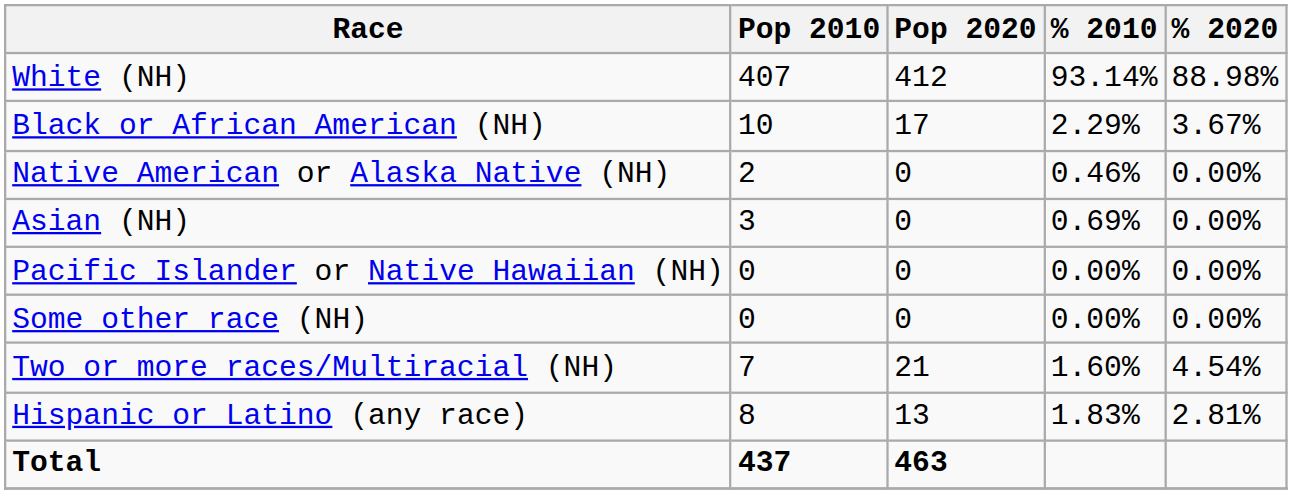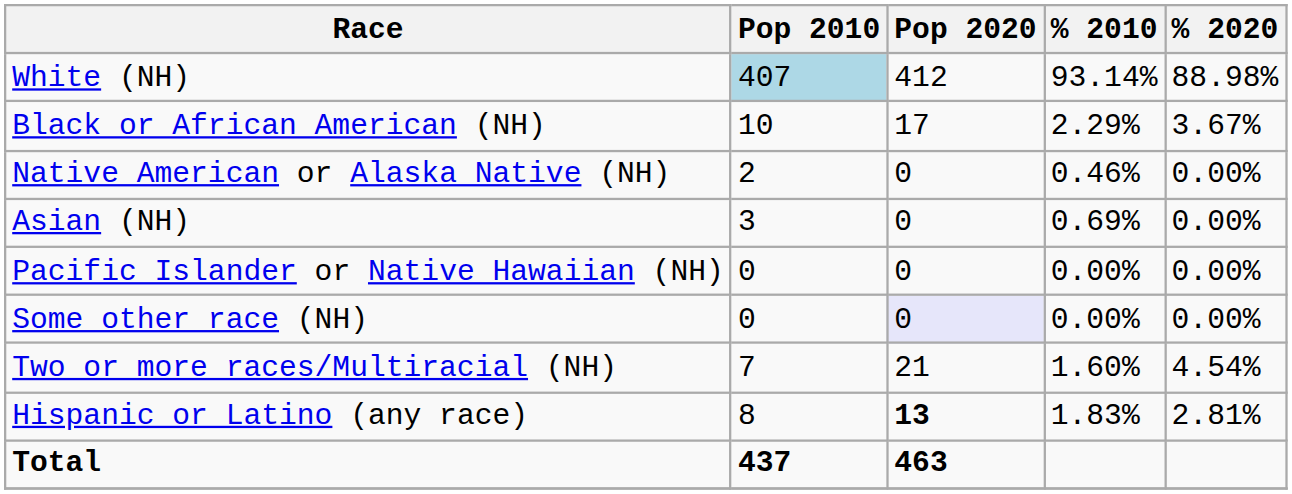(765, 78) no background -> (765, 78) lightblue background
(903, 319) no background -> (903, 319) lavender background
(912, 416) normal -> (912, 416) bold
